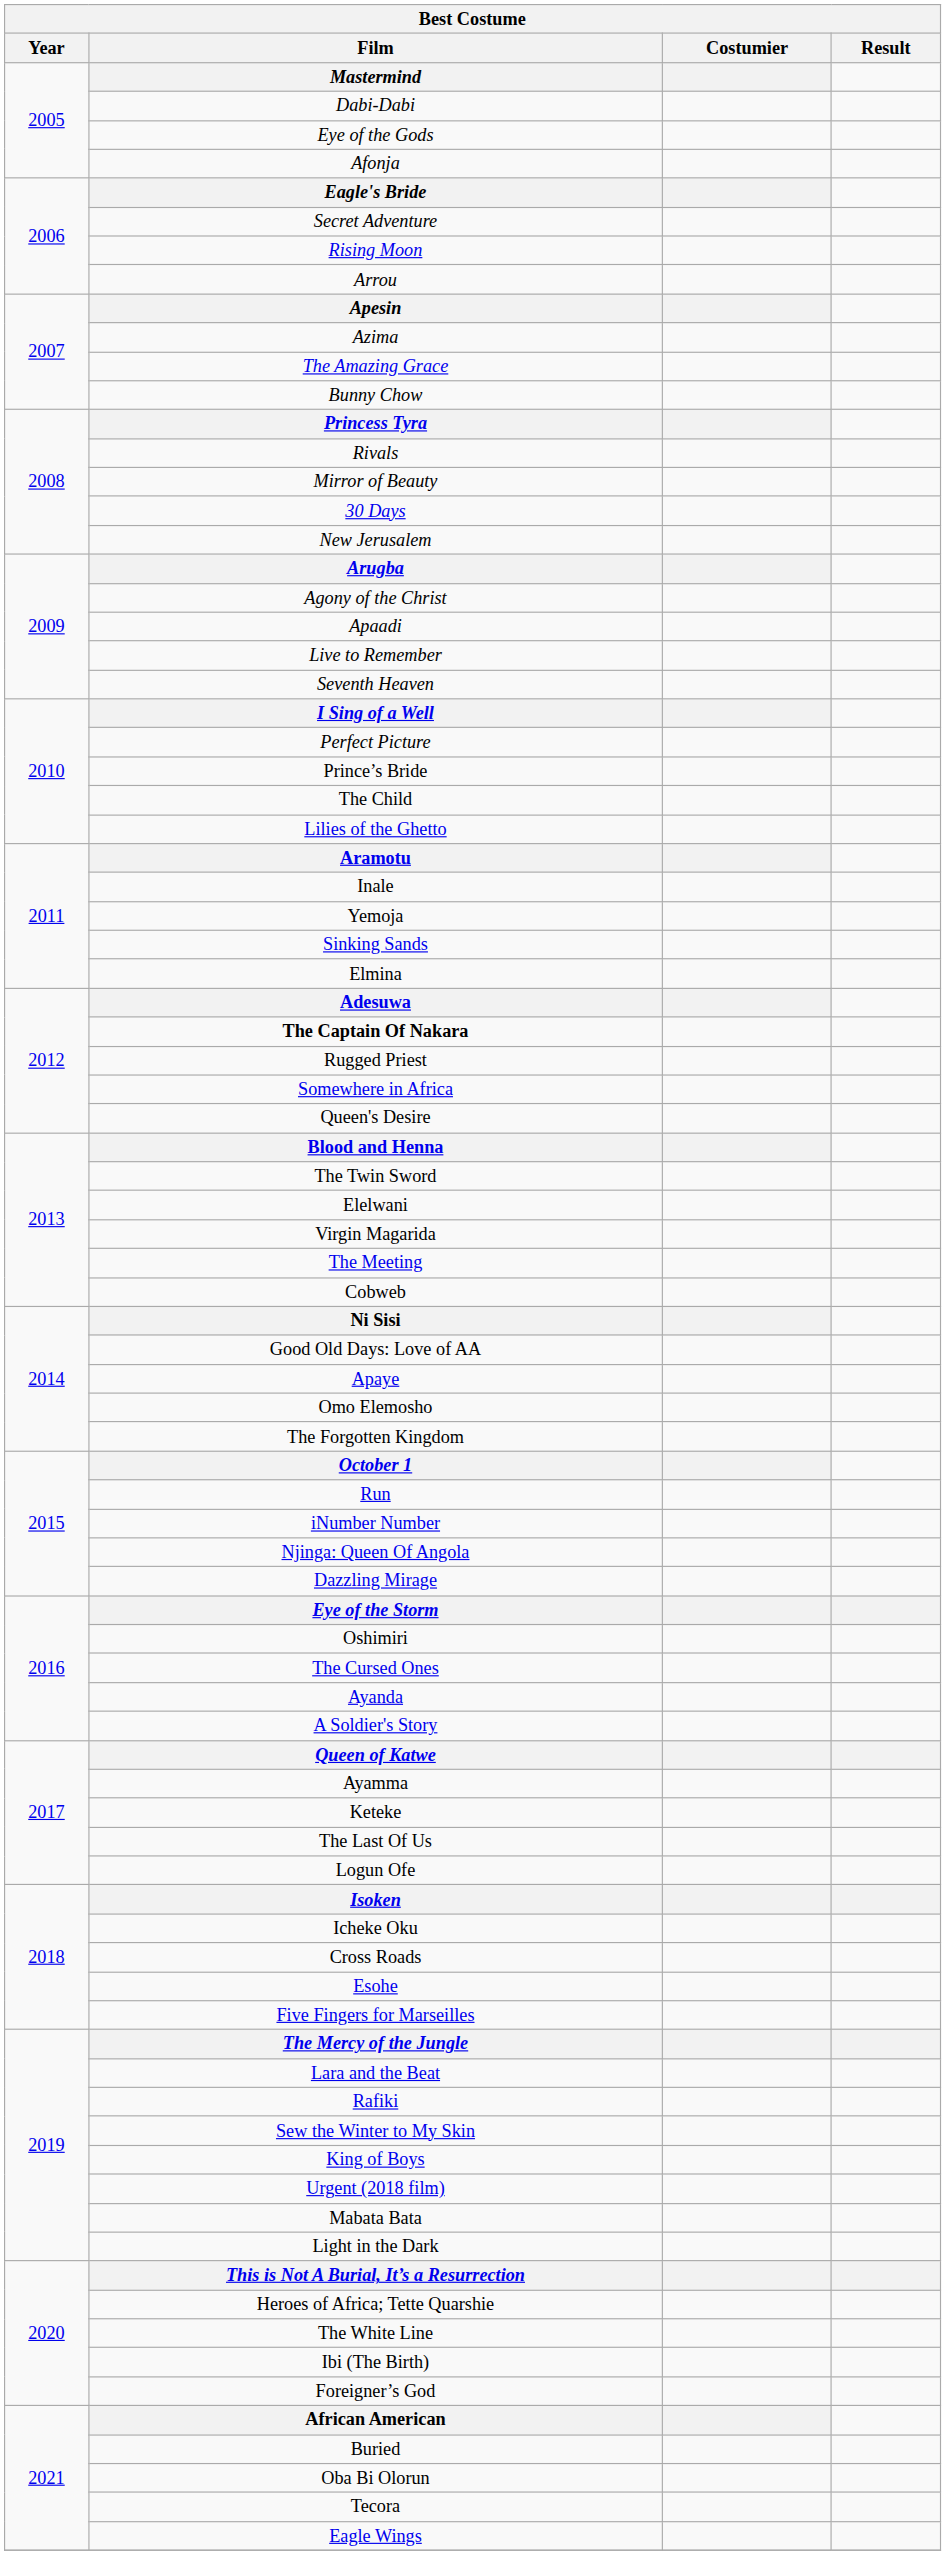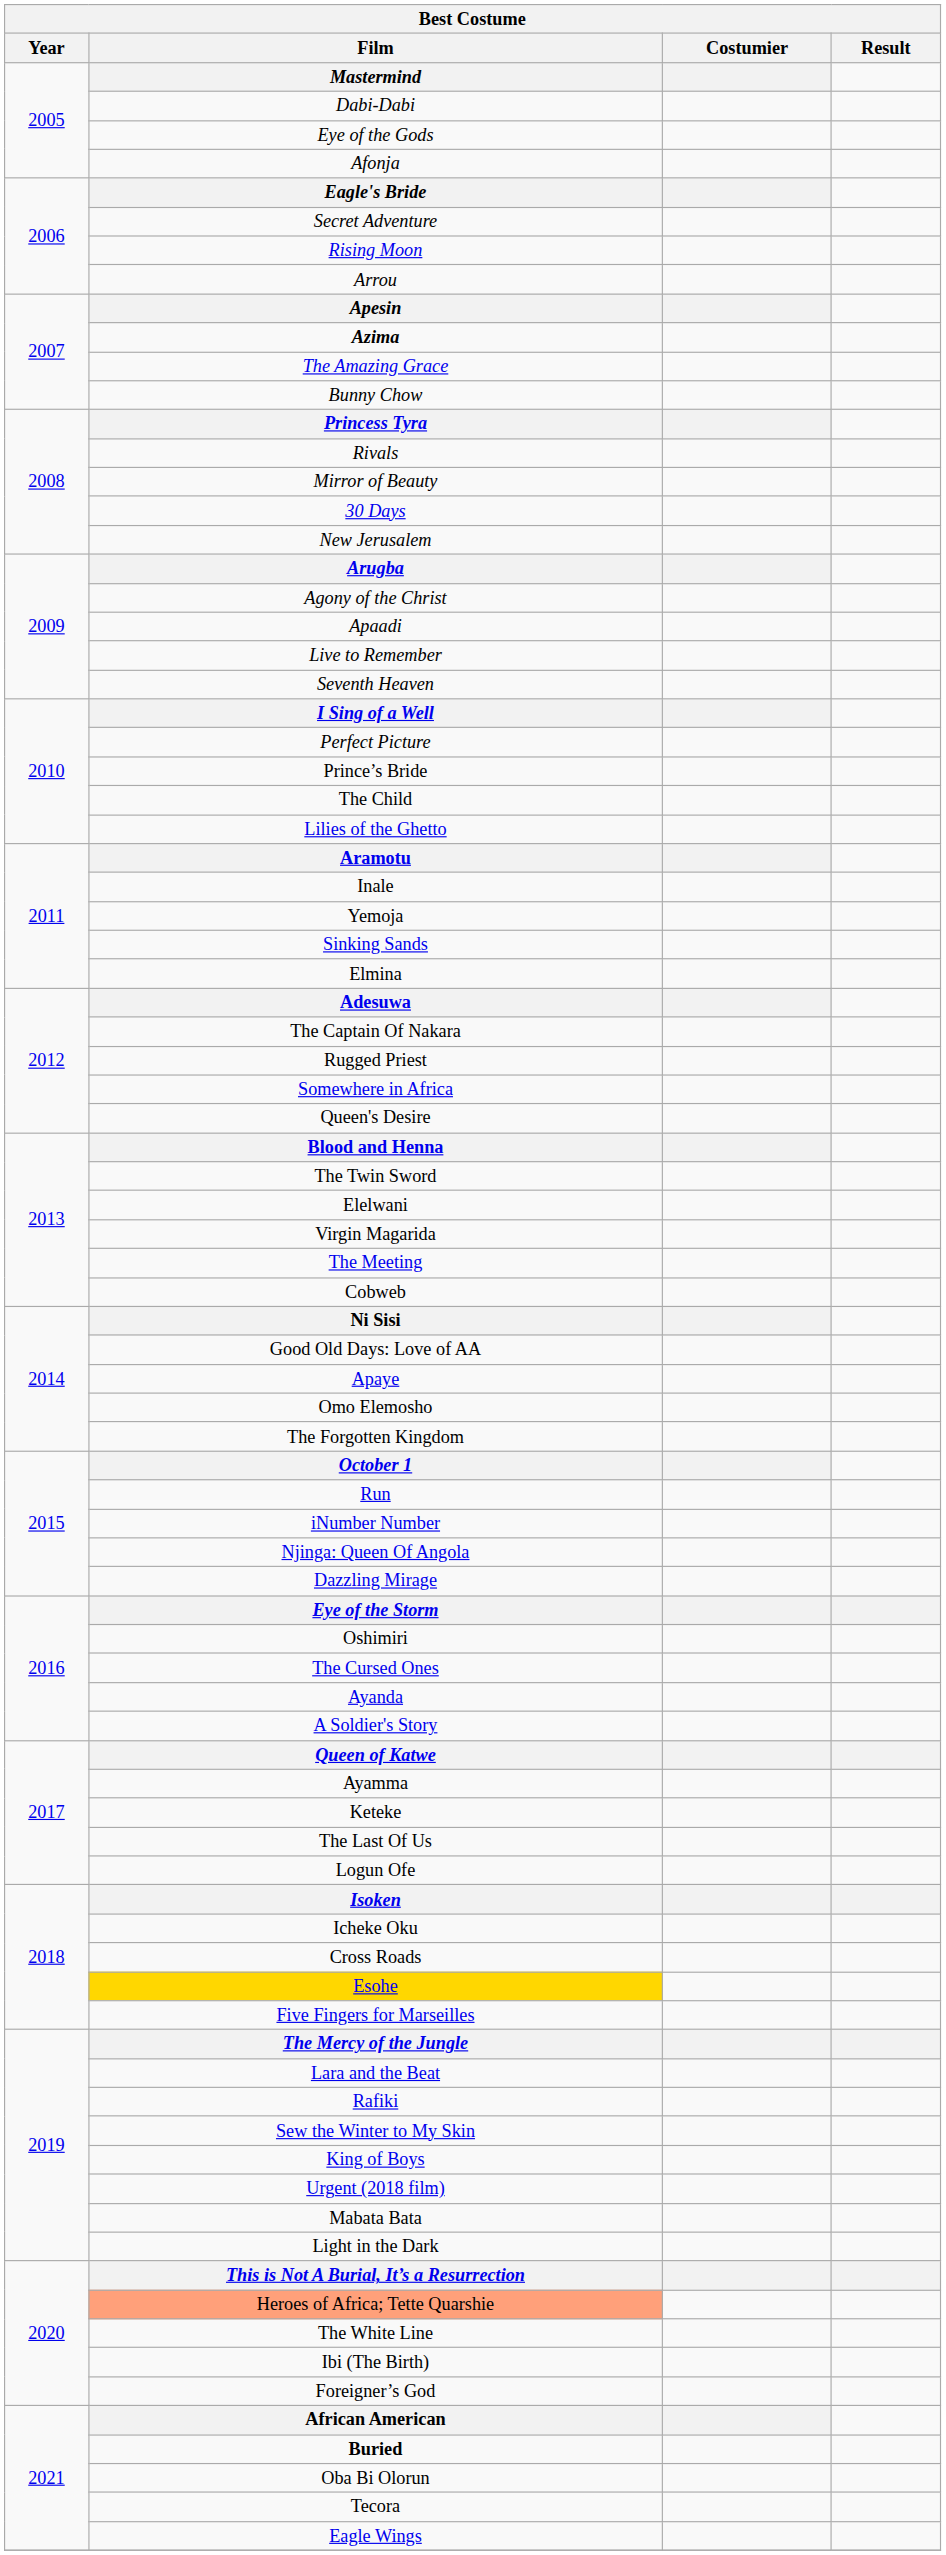(375, 337) normal -> (375, 337) bold
(375, 1031) bold -> (375, 1031) normal
(375, 1986) no background -> (375, 1986) gold background
(375, 2304) no background -> (375, 2304) lightsalmon background
(375, 2448) normal -> (375, 2448) bold
